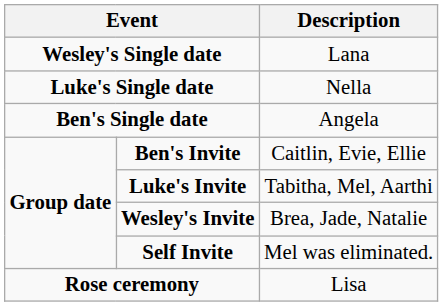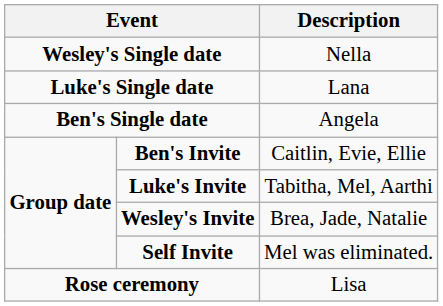(349, 53) Lana -> (349, 53) Nella
(349, 86) Nella -> (349, 86) Lana
